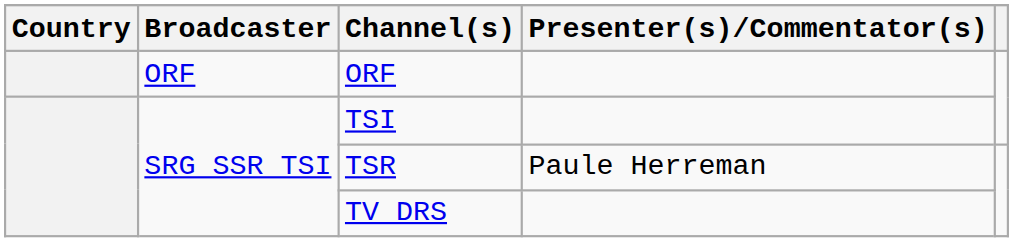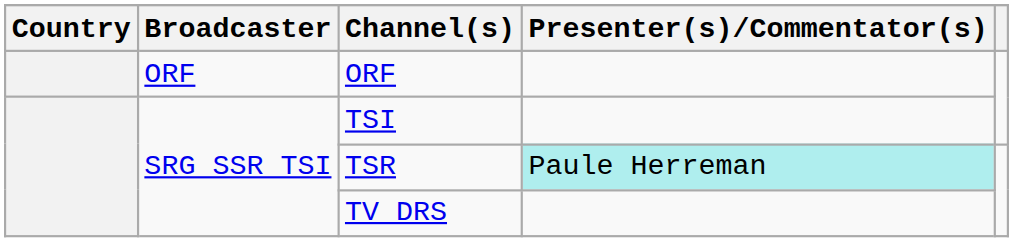(648, 167) no background -> (648, 167) paleturquoise background
